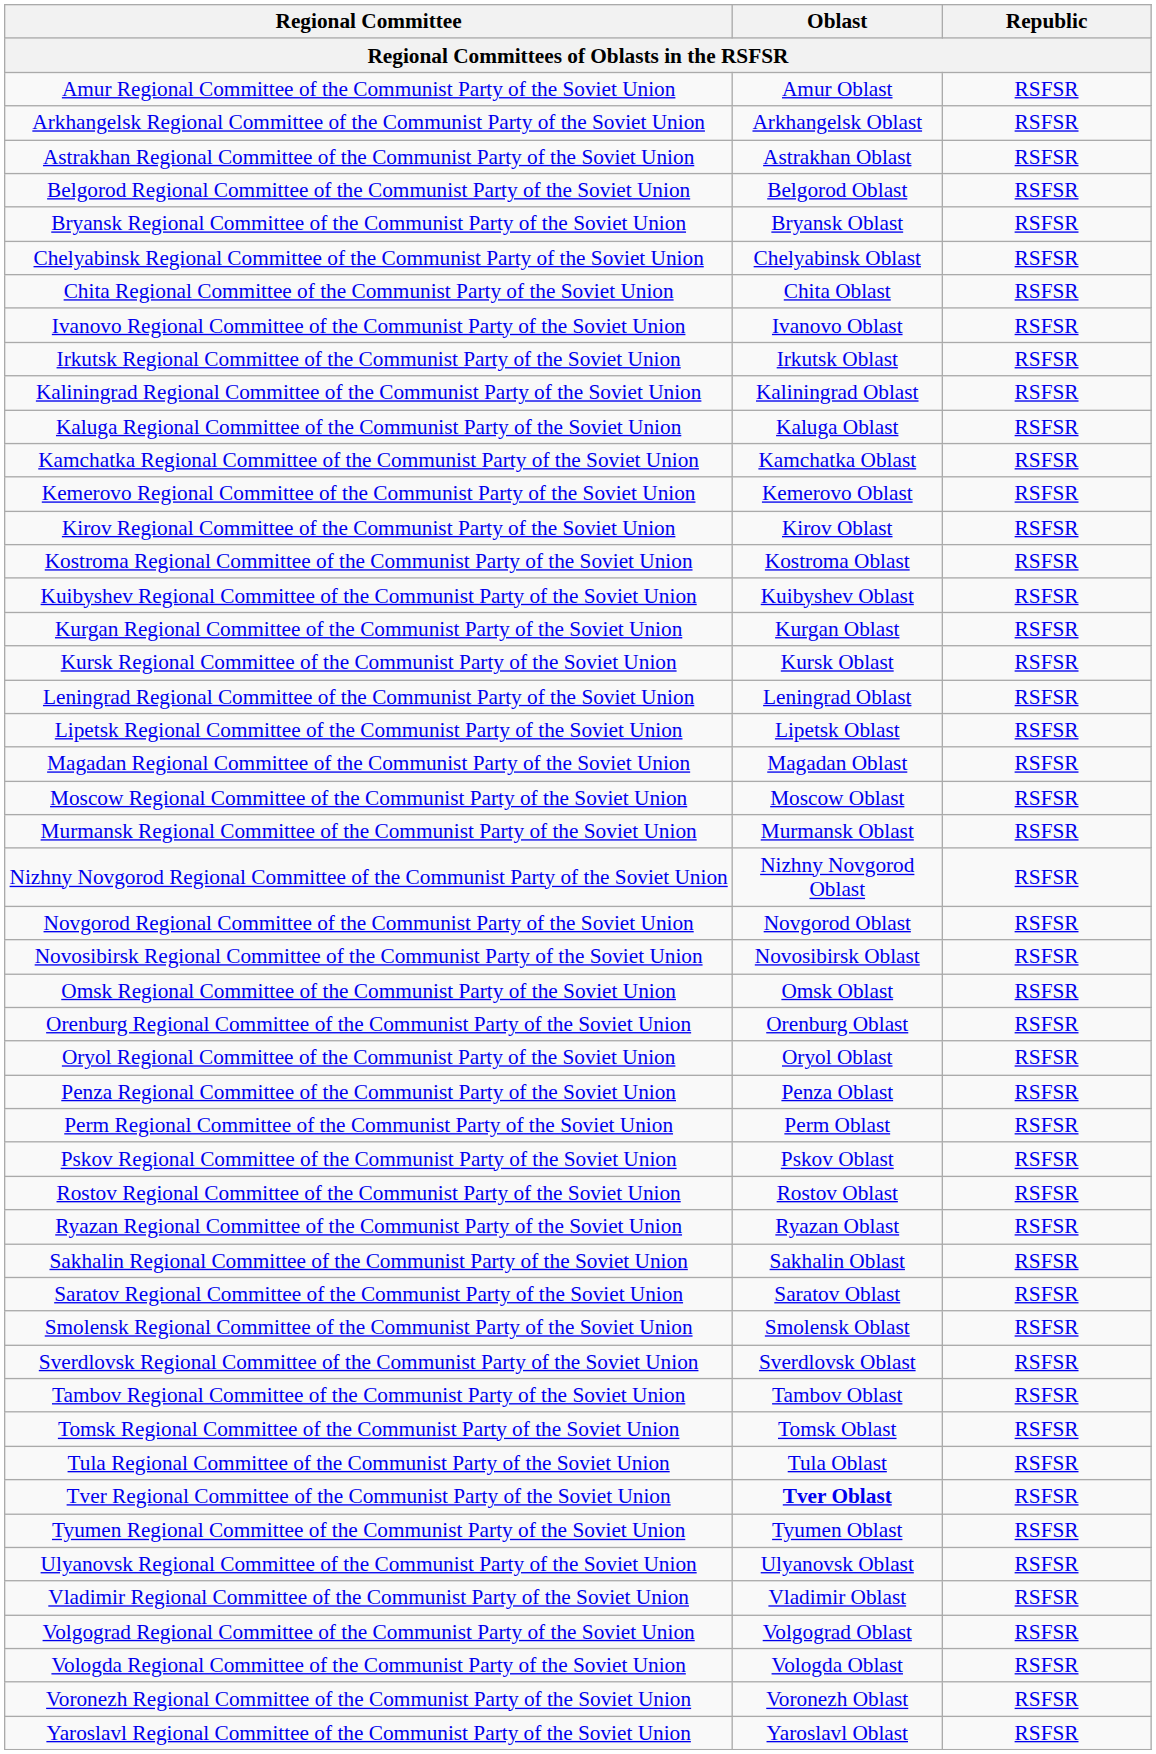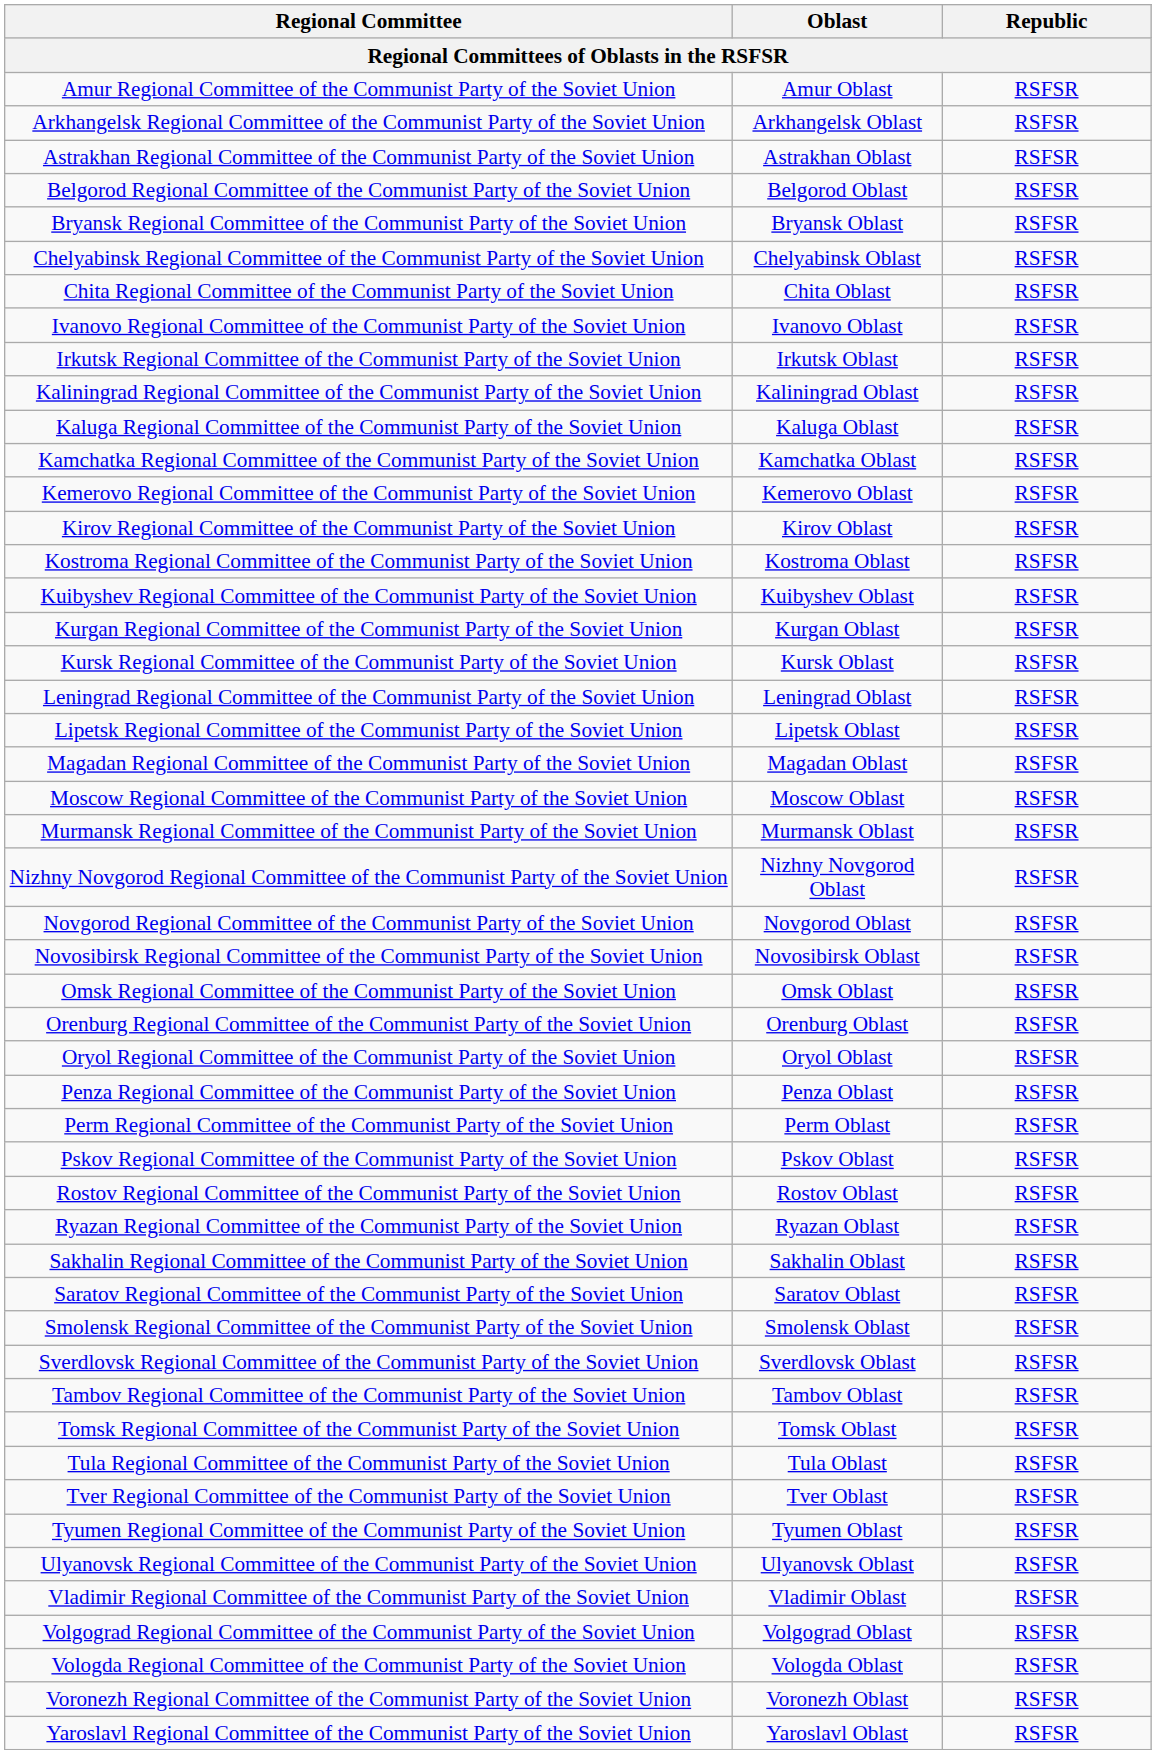(837, 1496) bold -> (837, 1496) normal
